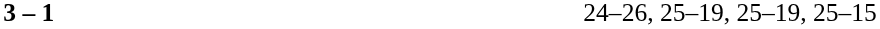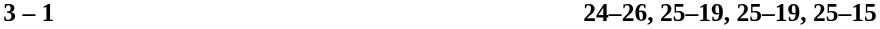(730, 12) normal -> (730, 12) bold
